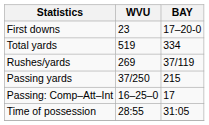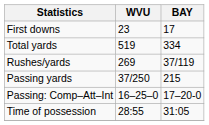(182, 29) 17–20-0 -> (169, 29) 17
(169, 95) 17 -> (182, 95) 17–20-0
